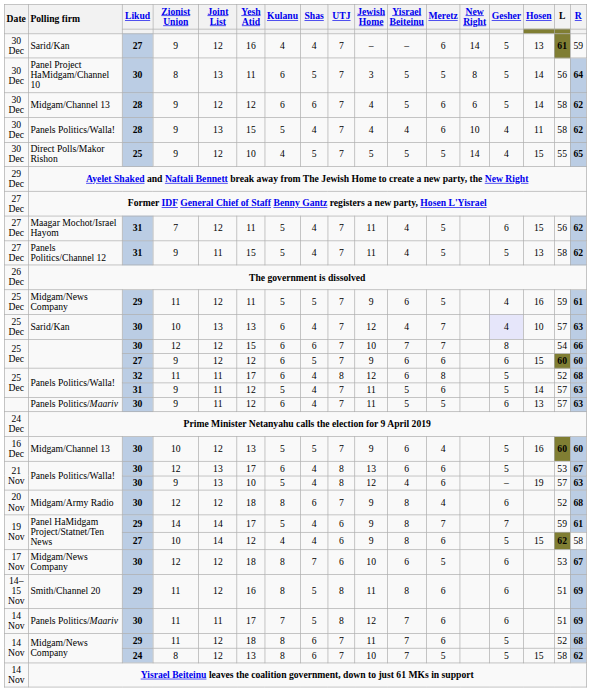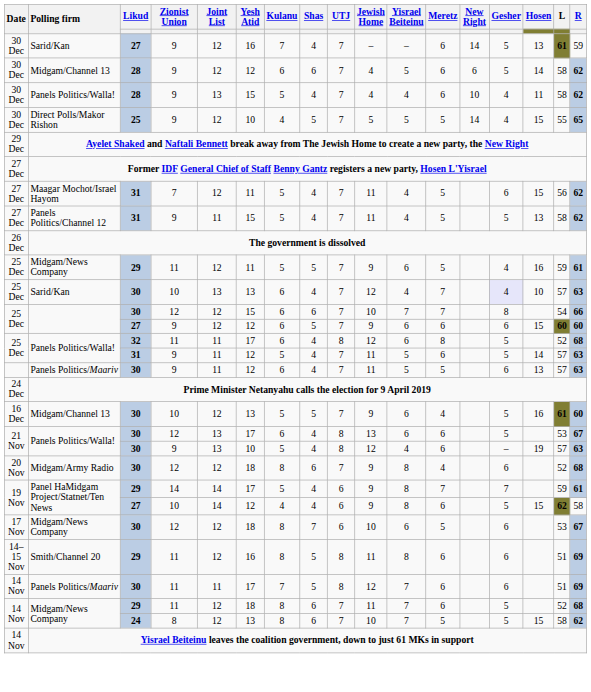(283, 46) 4 -> (282, 46) 7
- row: (70, 75)
(562, 449) 60 -> (562, 414) 61
